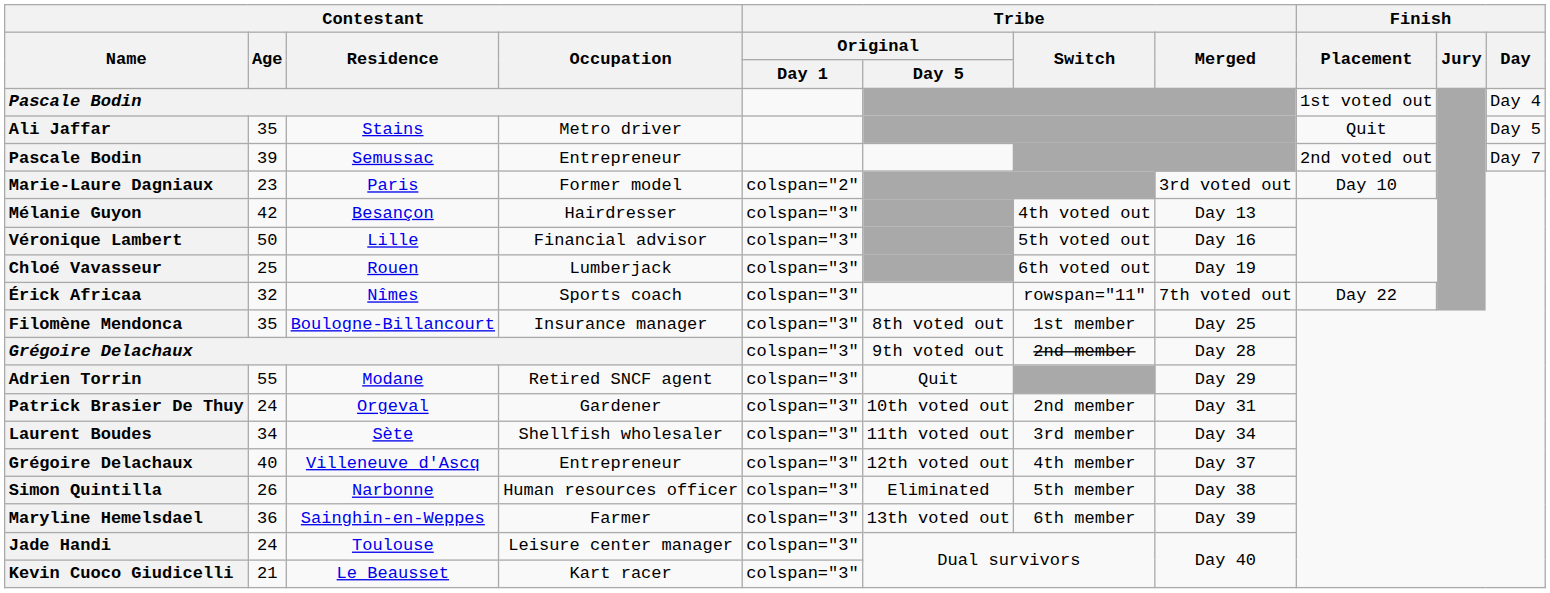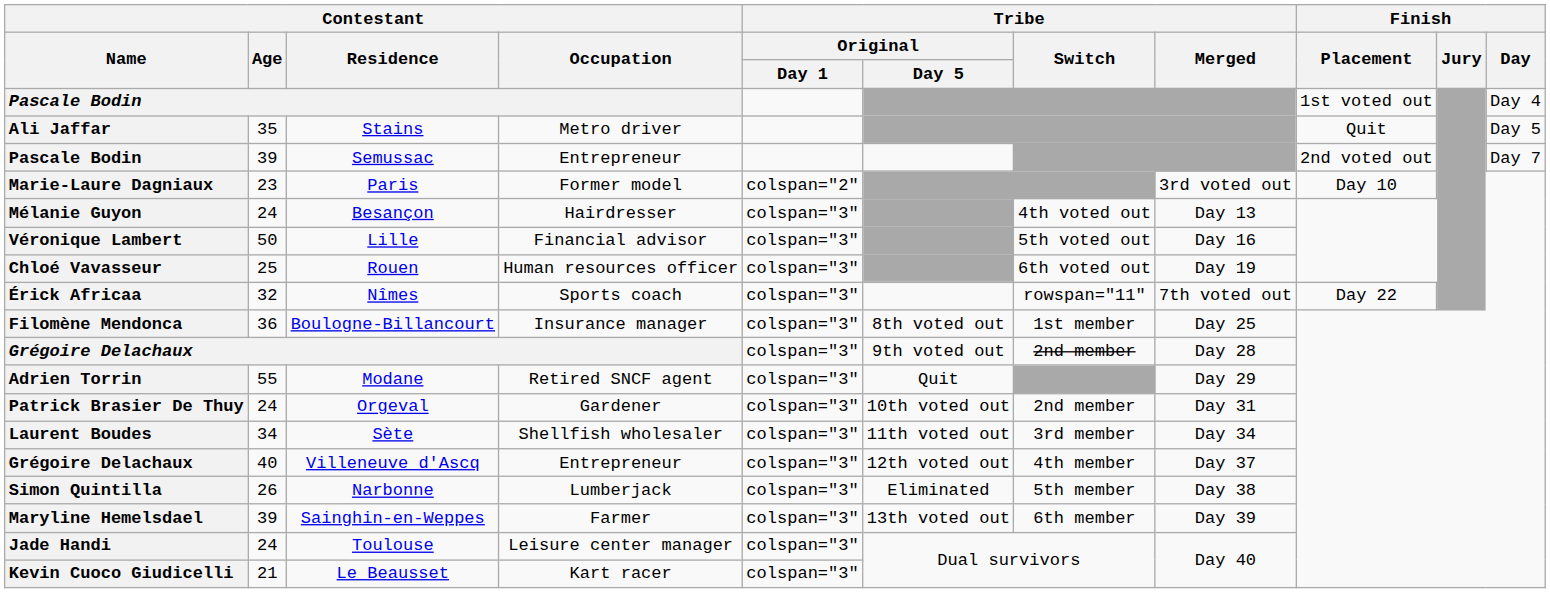(267, 213) 42 -> (267, 213) 24
(621, 268) Lumberjack -> (621, 268) Human resources officer
(267, 324) 35 -> (267, 324) 36
(621, 490) Human resources officer -> (621, 490) Lumberjack
(267, 518) 36 -> (267, 518) 39
